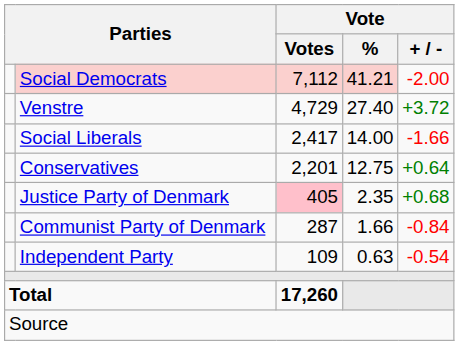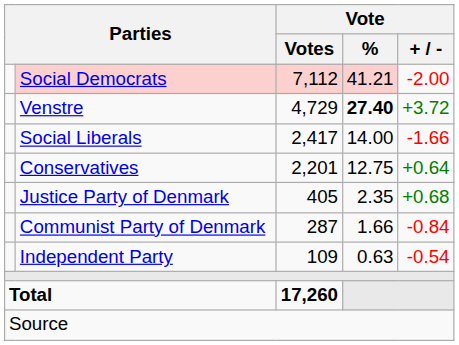(370, 108) normal -> (370, 108) bold
(322, 197) pink background -> (322, 197) no background
